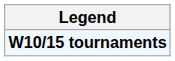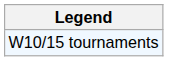(88, 42) bold -> (84, 42) normal
